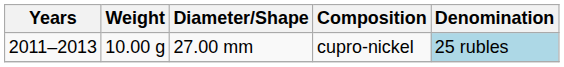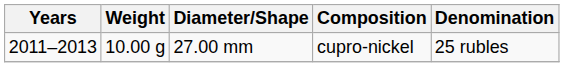(472, 47) lightblue background -> (472, 47) no background
